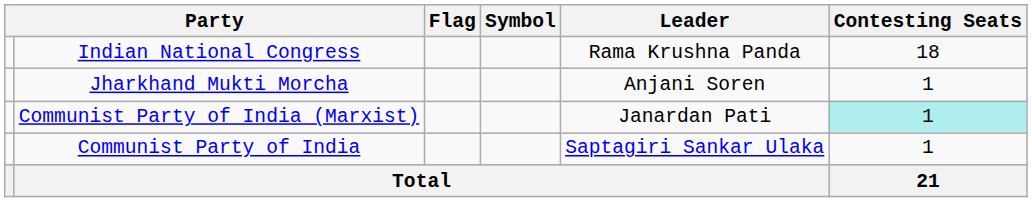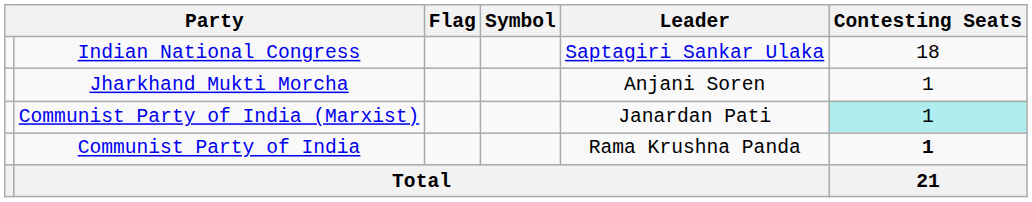(695, 53) Rama Krushna Panda -> (695, 53) Saptagiri Sankar Ulaka
(695, 149) Saptagiri Sankar Ulaka -> (695, 149) Rama Krushna Panda
(928, 149) normal -> (928, 149) bold
